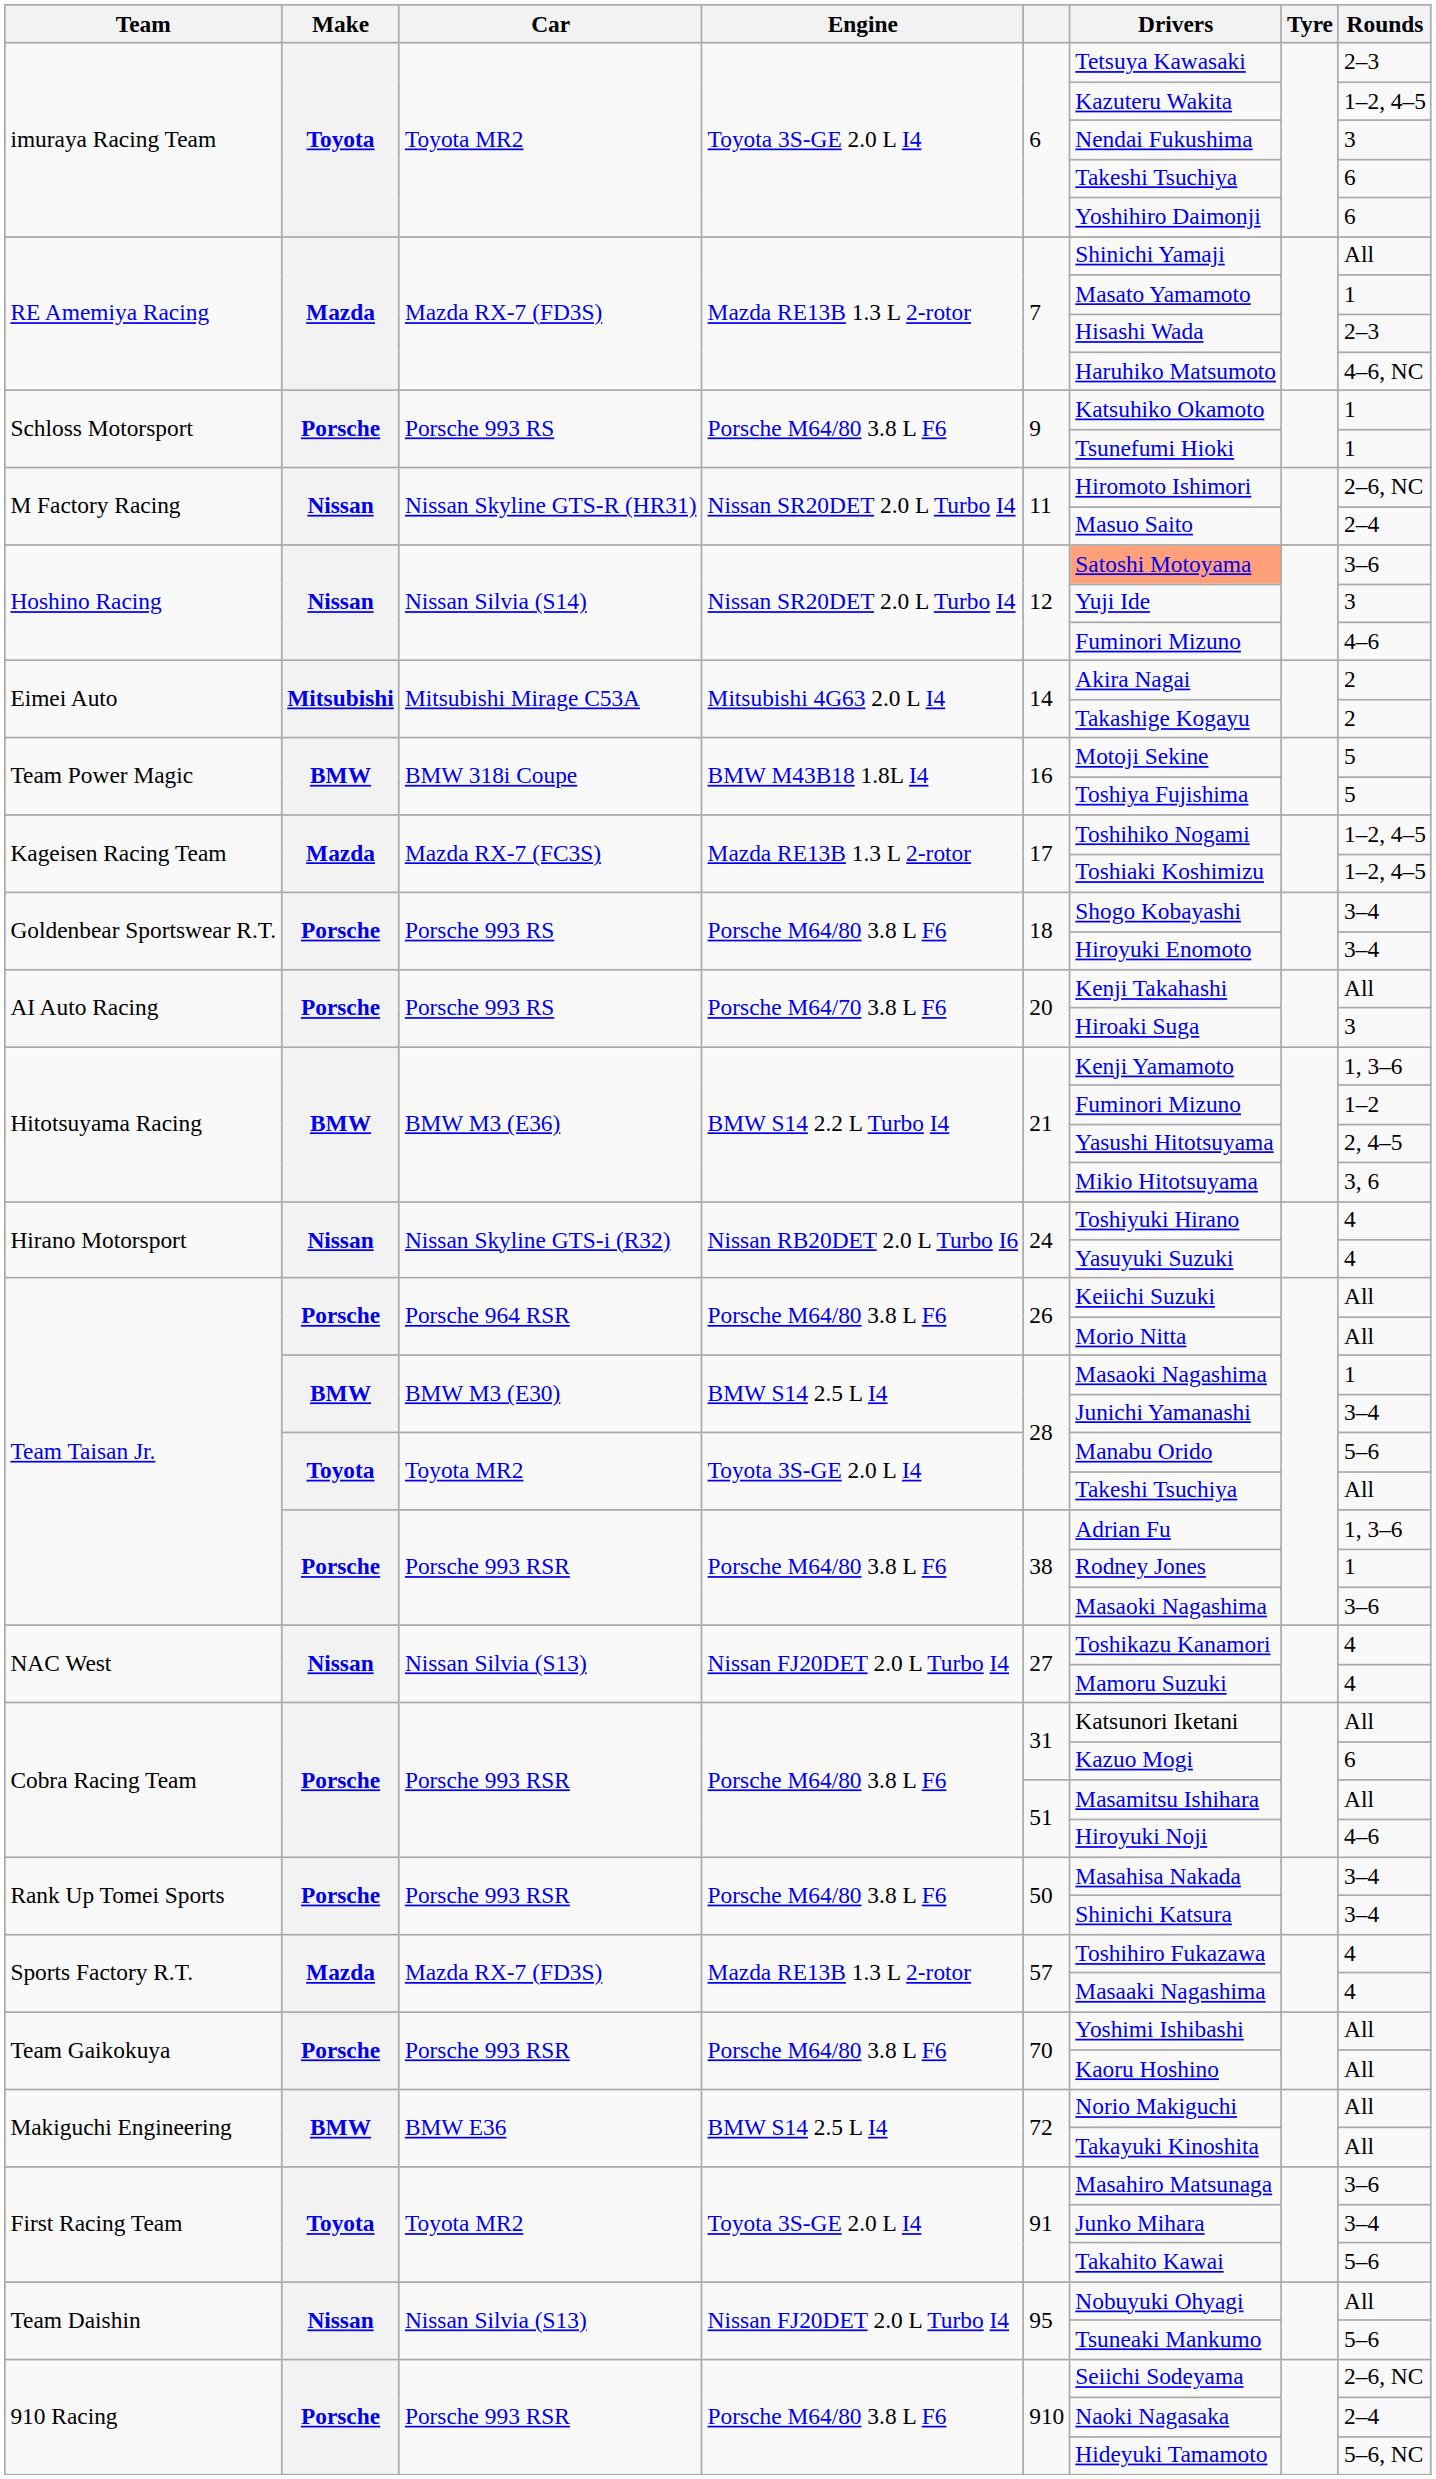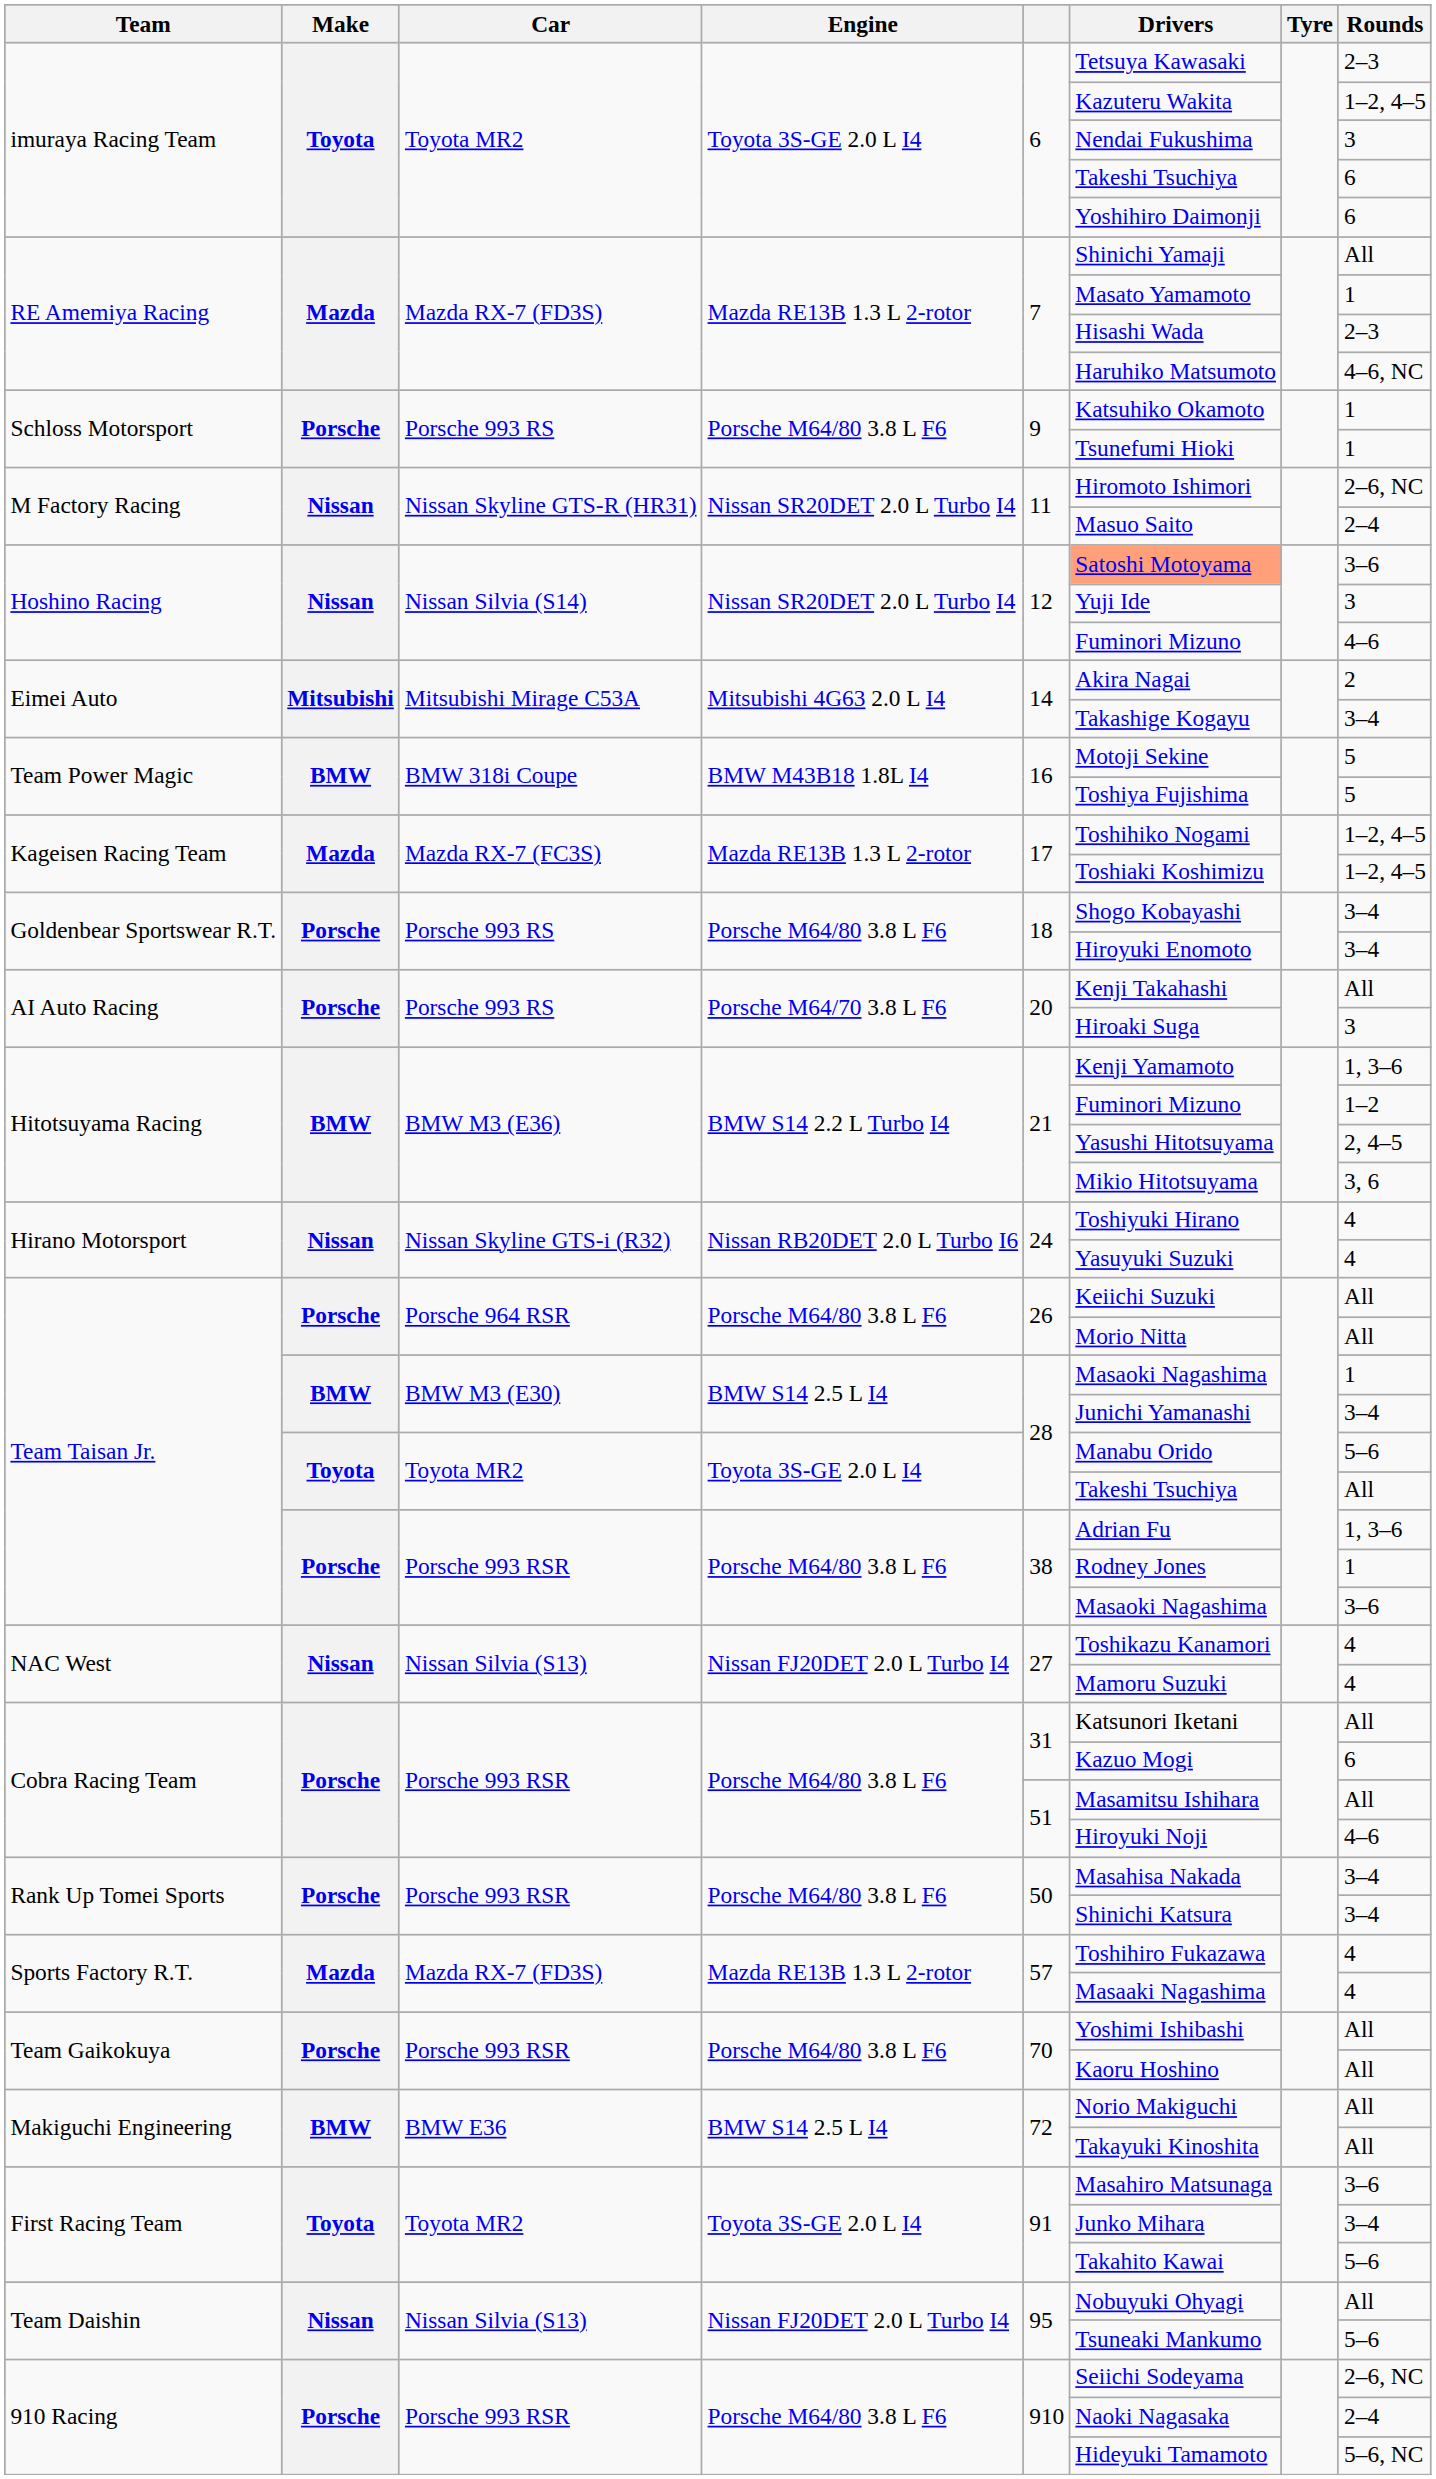(1350, 718) 2 -> (1362, 718) 3–4
